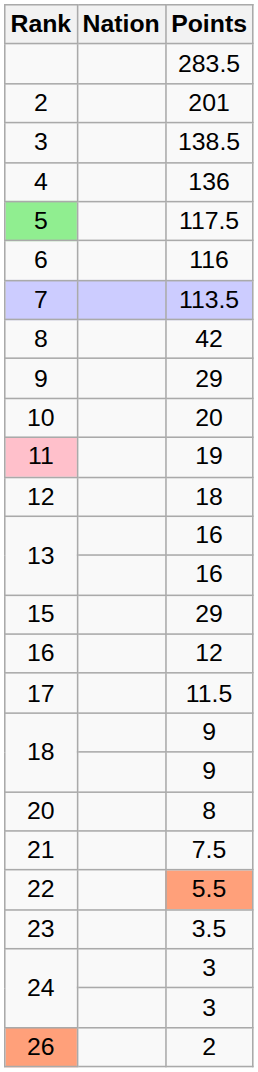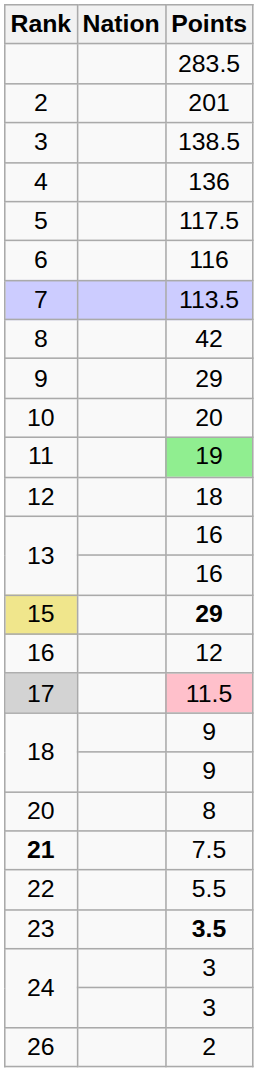(41, 220) lightgreen background -> (41, 220) no background
(41, 456) pink background -> (41, 456) no background
(209, 456) no background -> (209, 456) lightgreen background
(41, 614) no background -> (41, 614) khaki background
(209, 614) normal -> (209, 614) bold
(41, 692) no background -> (41, 692) lightgrey background
(209, 692) no background -> (209, 692) pink background
(41, 850) normal -> (41, 850) bold
(209, 889) lightsalmon background -> (209, 889) no background
(209, 928) normal -> (209, 928) bold
(41, 1046) lightsalmon background -> (41, 1046) no background
